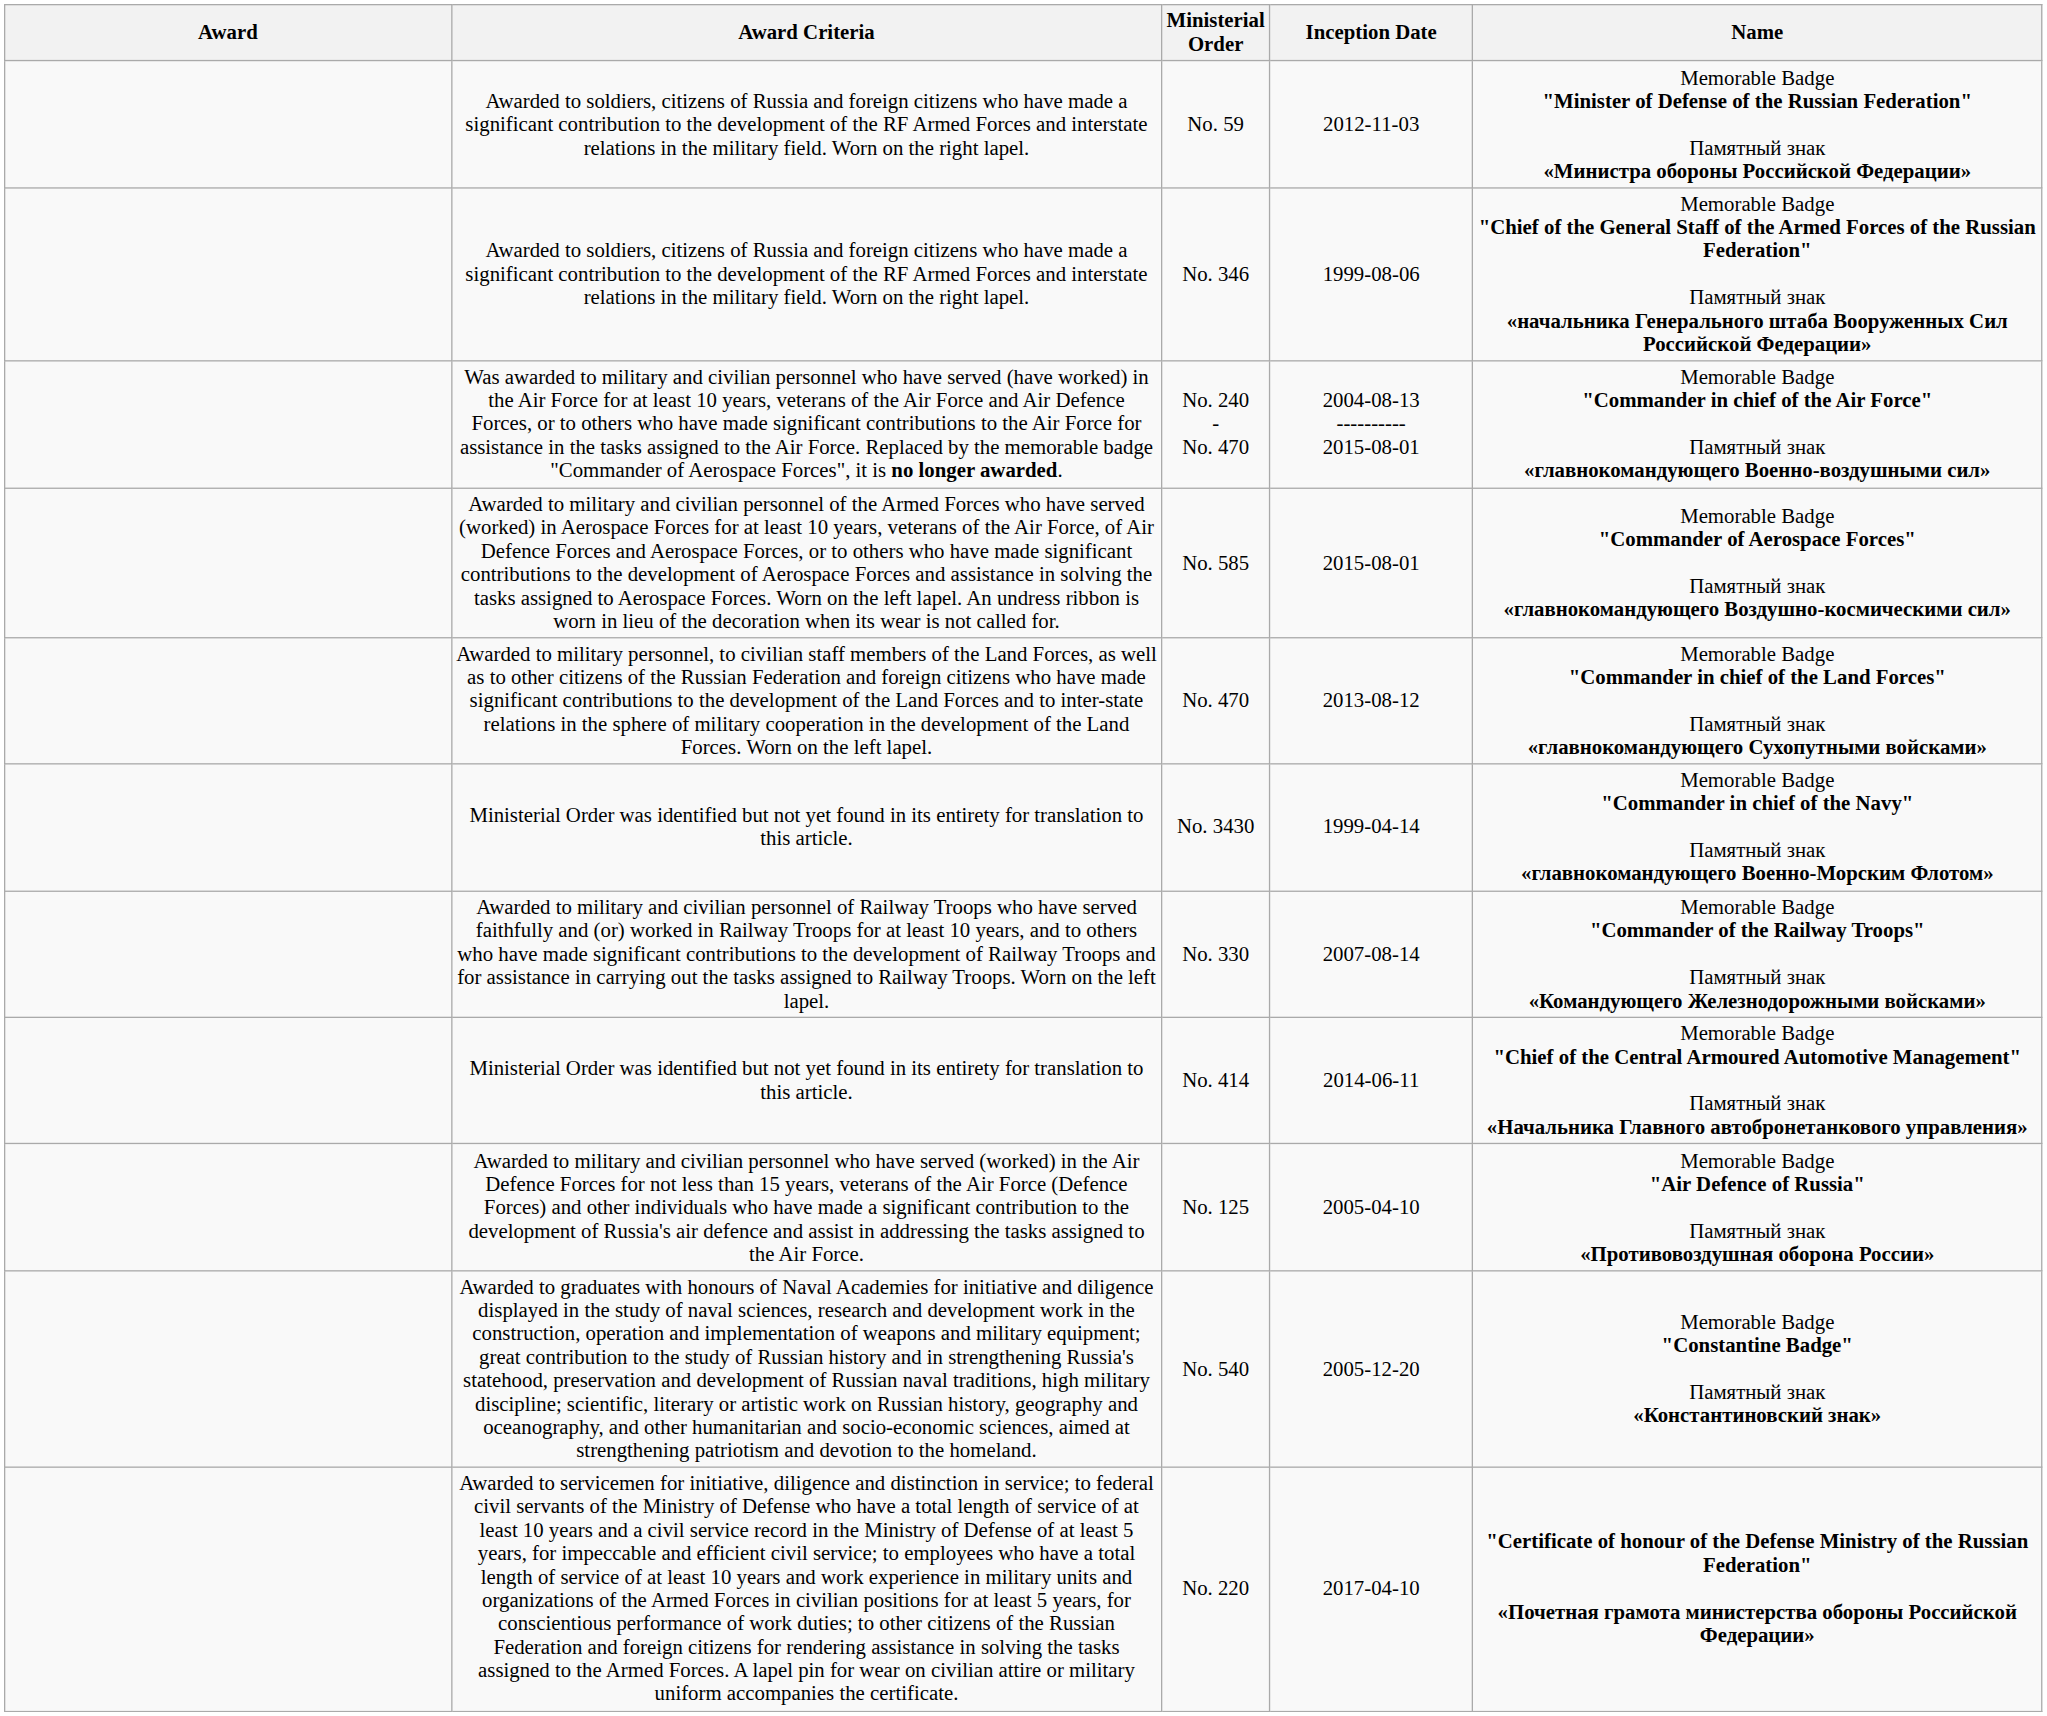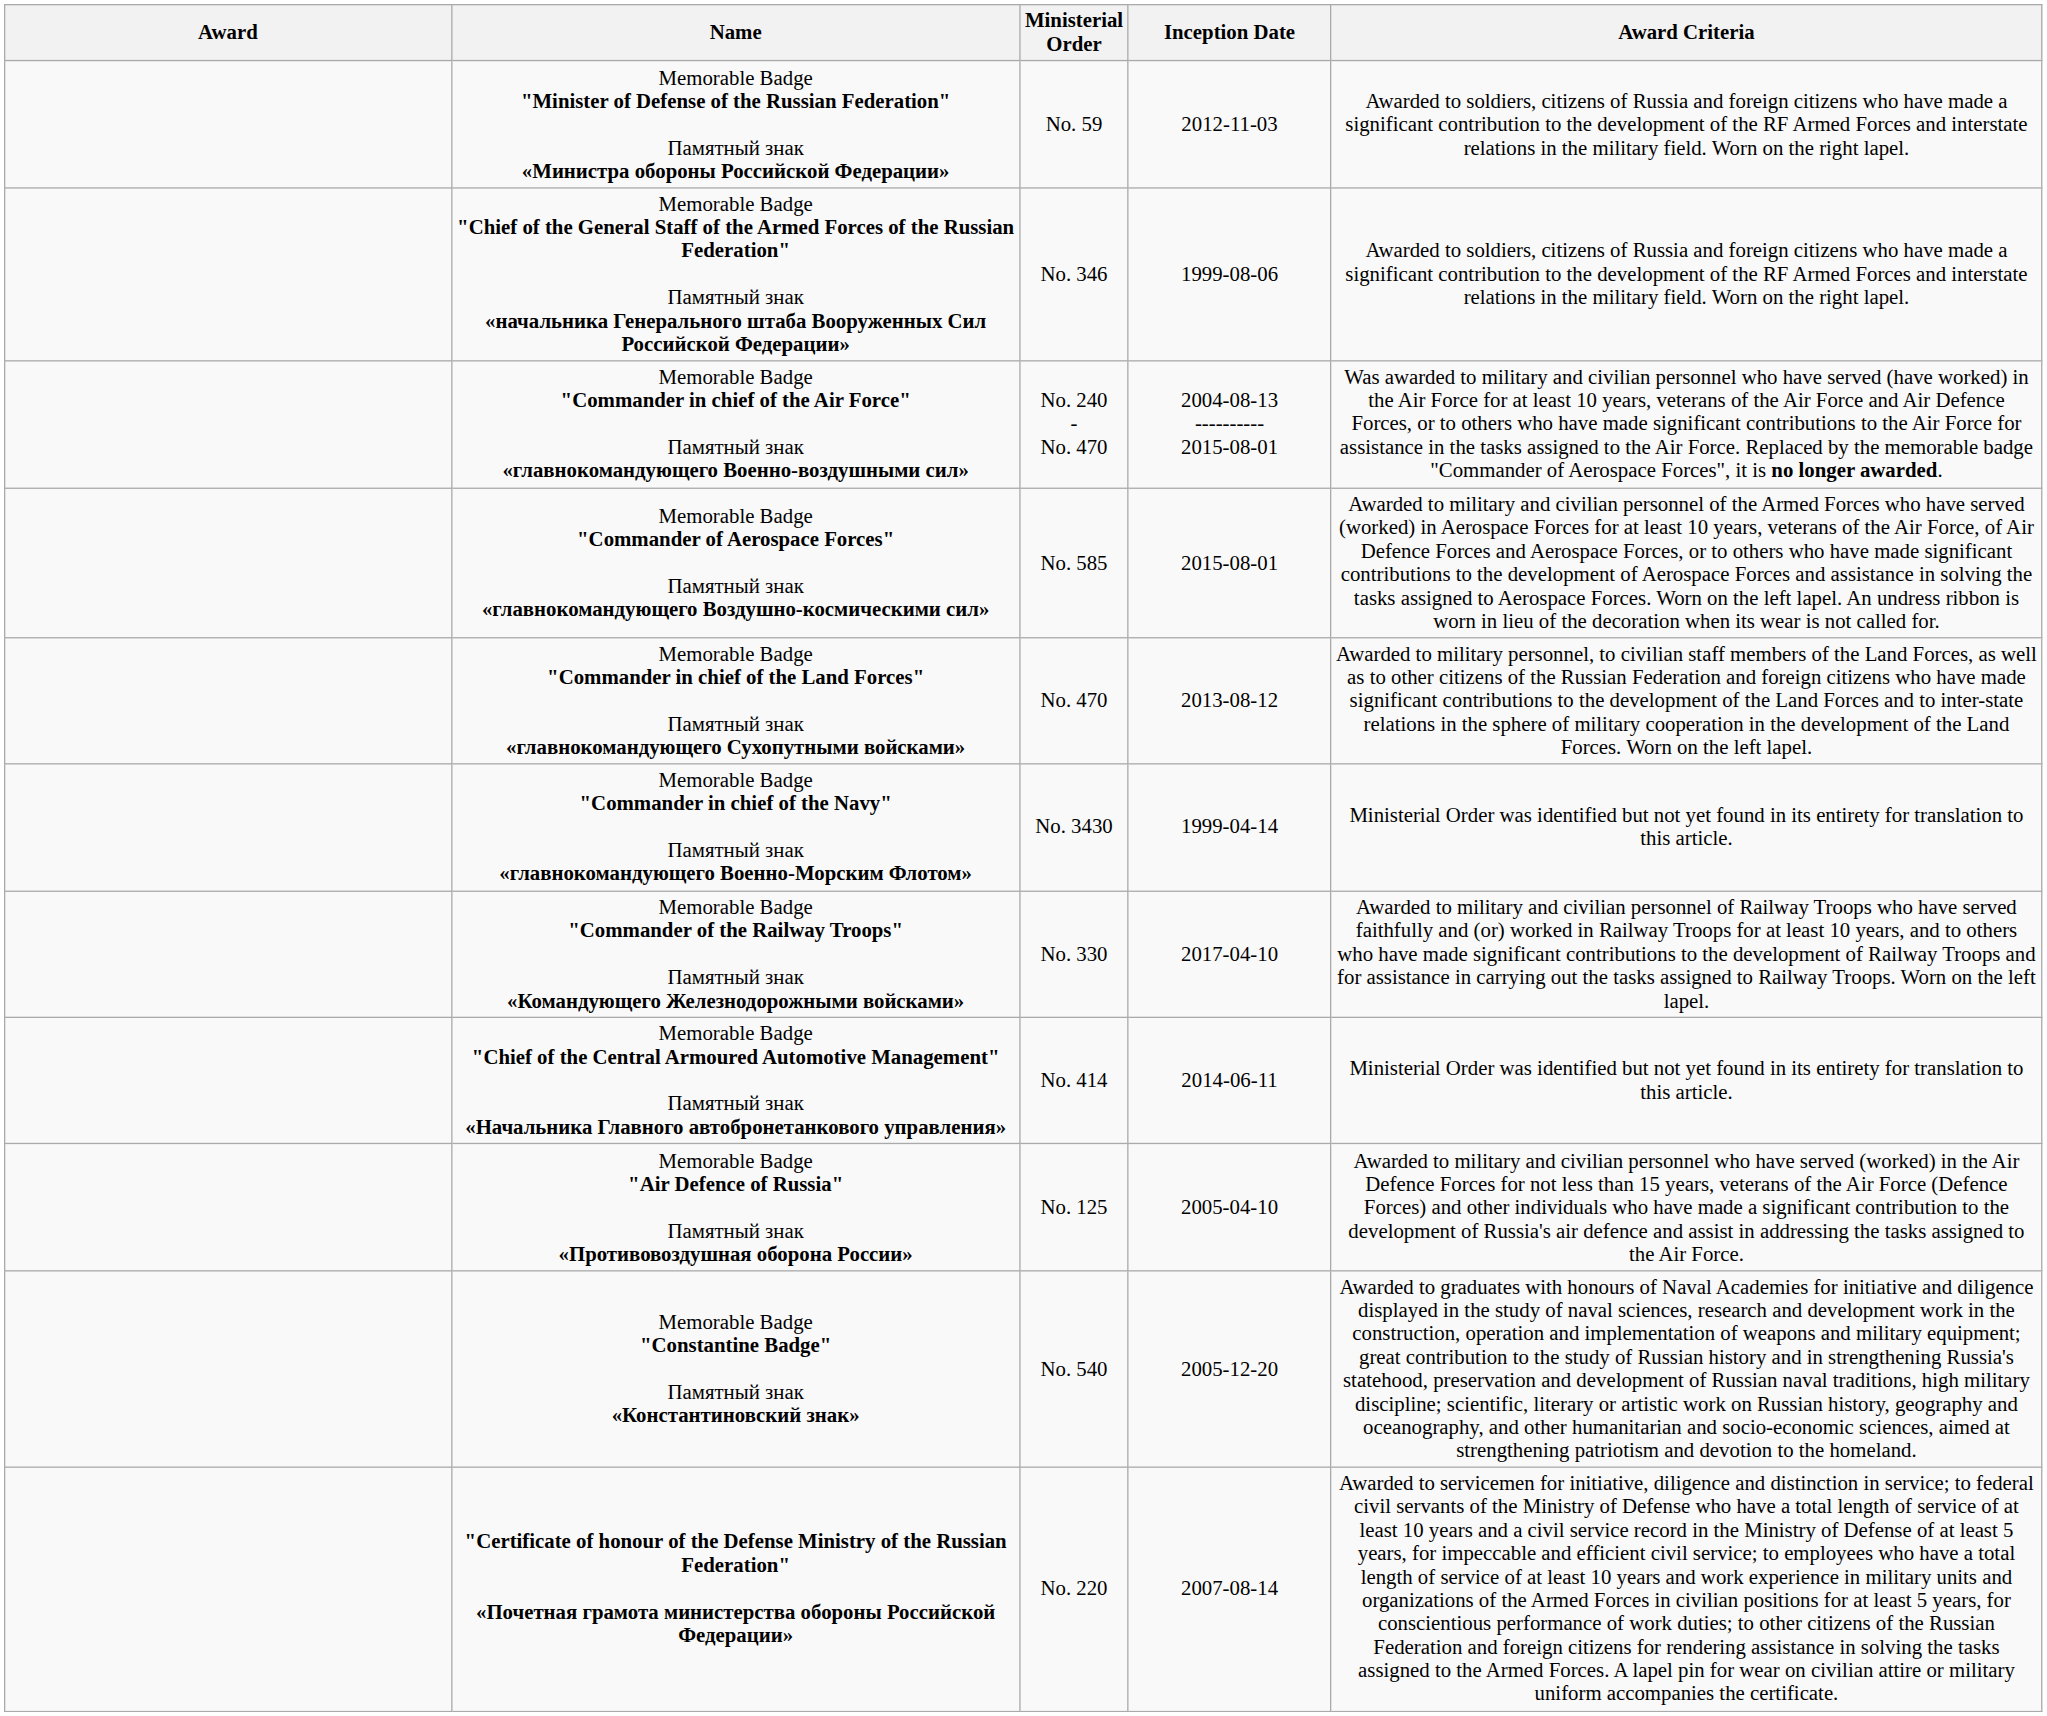columns swapped: (1757, 32) <-> (806, 32)
(1371, 953) 2007-08-14 -> (1230, 953) 2017-04-10
(1371, 1588) 2017-04-10 -> (1230, 1588) 2007-08-14
